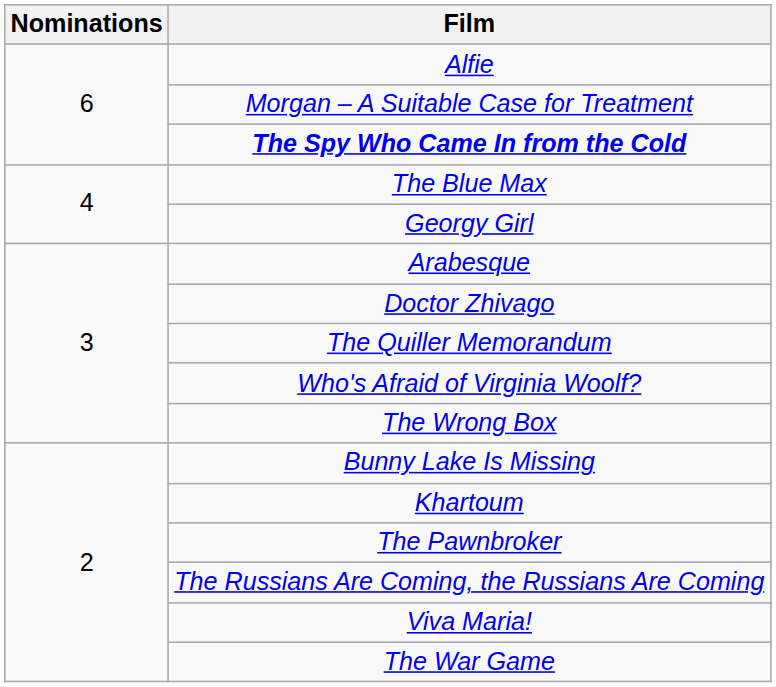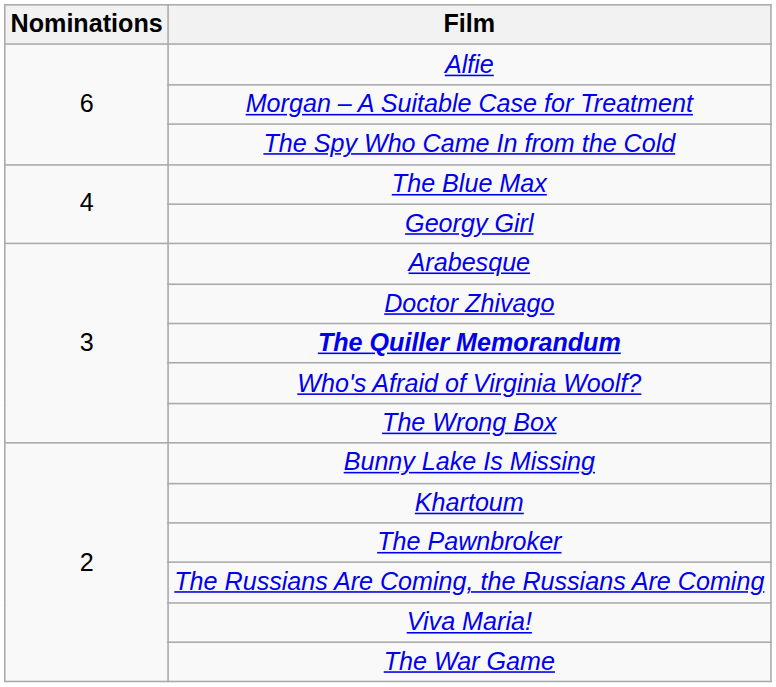(469, 143) bold -> (469, 143) normal
(469, 343) normal -> (469, 343) bold
